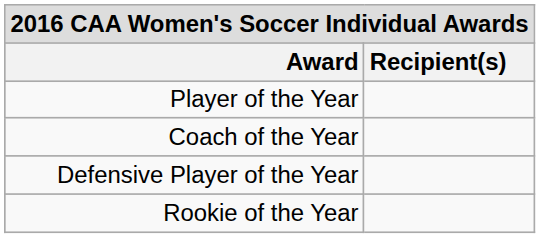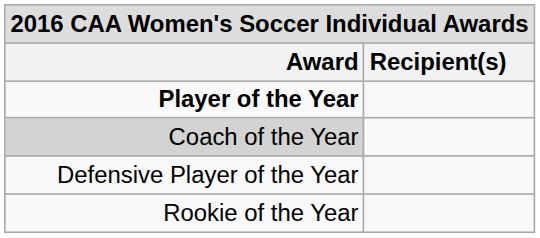(264, 100) normal -> (258, 100) bold
(264, 137) no background -> (264, 137) lightgrey background
